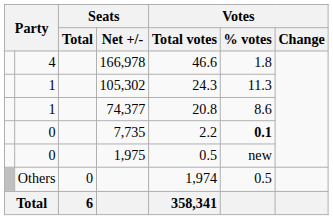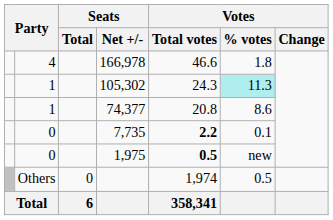(260, 86) no background -> (260, 86) paleturquoise background
(208, 132) normal -> (208, 132) bold
(263, 132) bold -> (263, 132) normal
(208, 156) normal -> (208, 156) bold
